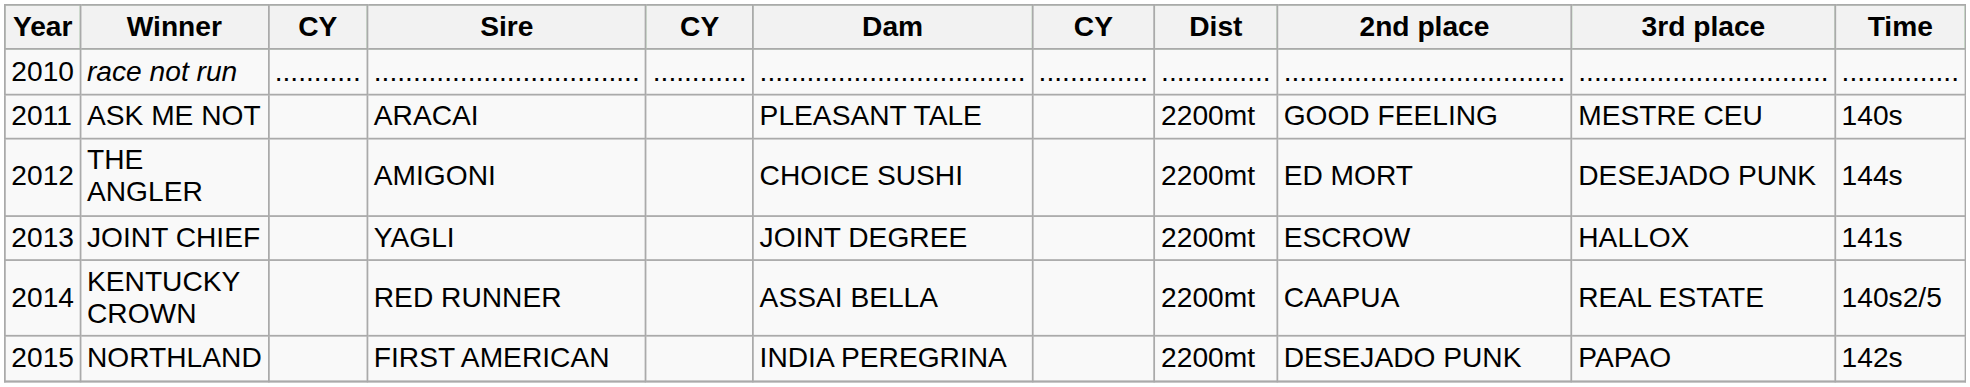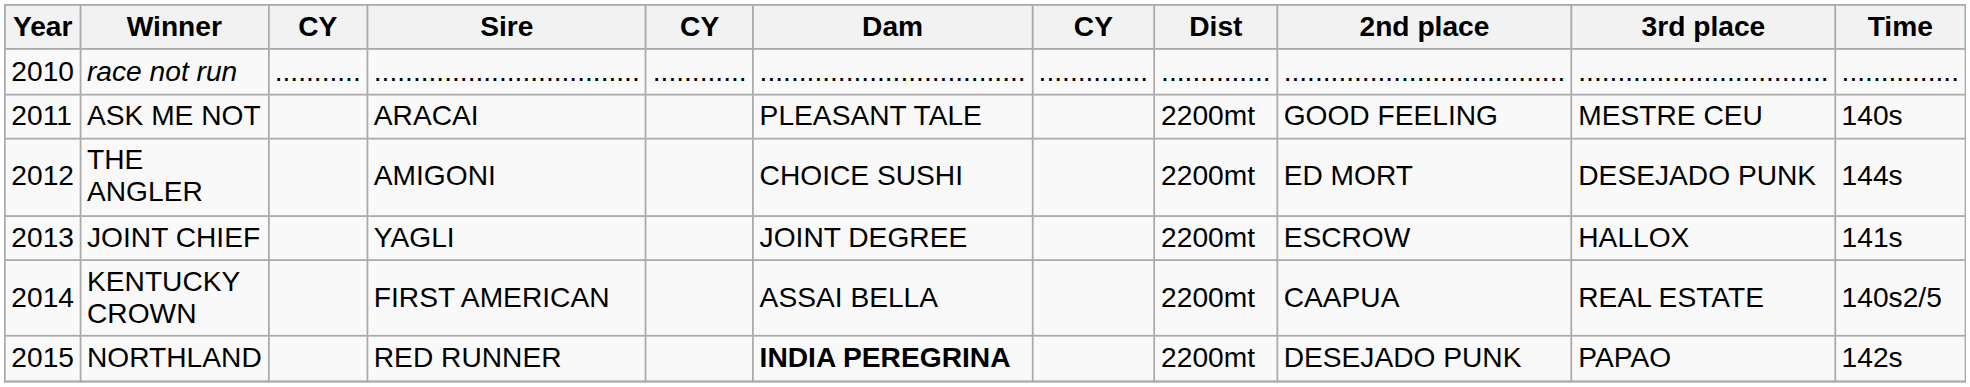(468, 297) RED RUNNER -> (492, 297) FIRST AMERICAN
(492, 358) FIRST AMERICAN -> (468, 358) RED RUNNER
(883, 358) normal -> (885, 358) bold
